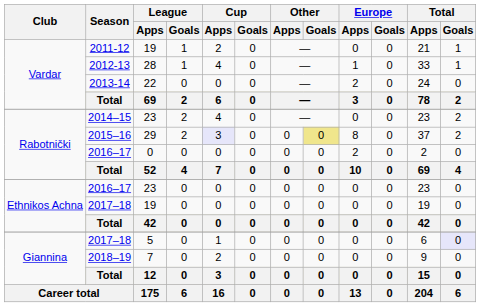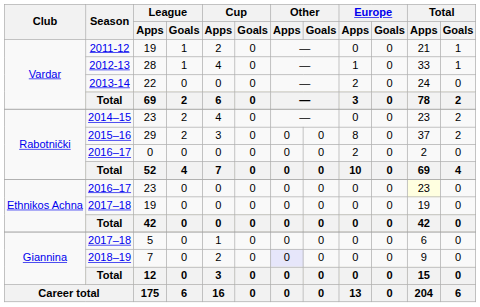(218, 135) lavender background -> (218, 135) no background
(321, 135) khaki background -> (321, 135) no background
(424, 188) no background -> (424, 188) lightyellow background
(458, 240) lavender background -> (458, 240) no background
(287, 258) no background -> (287, 258) lavender background
